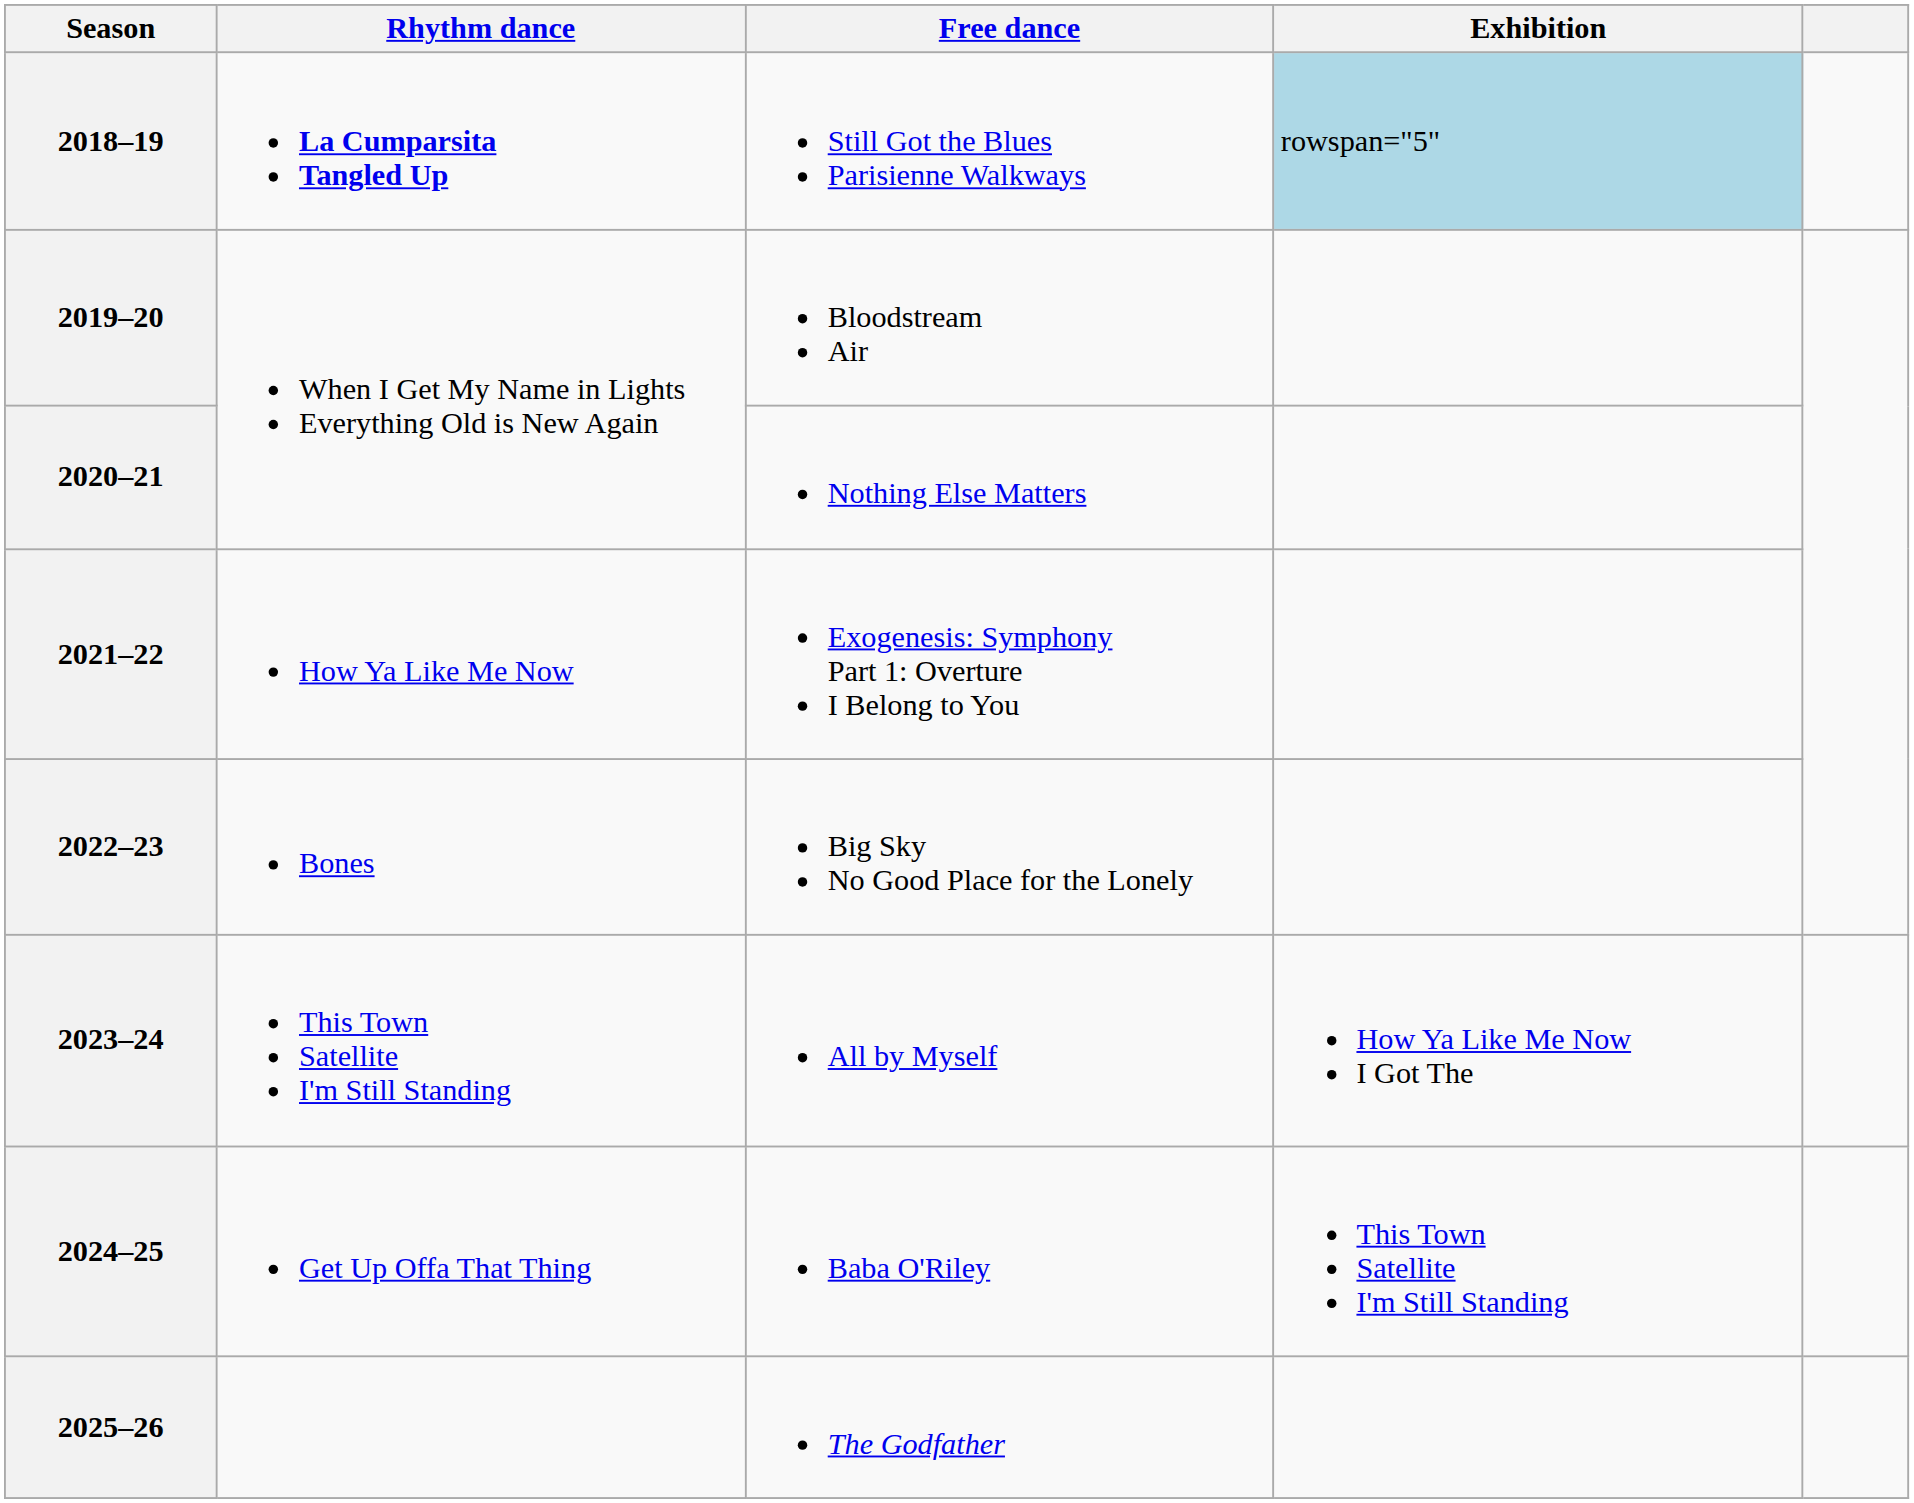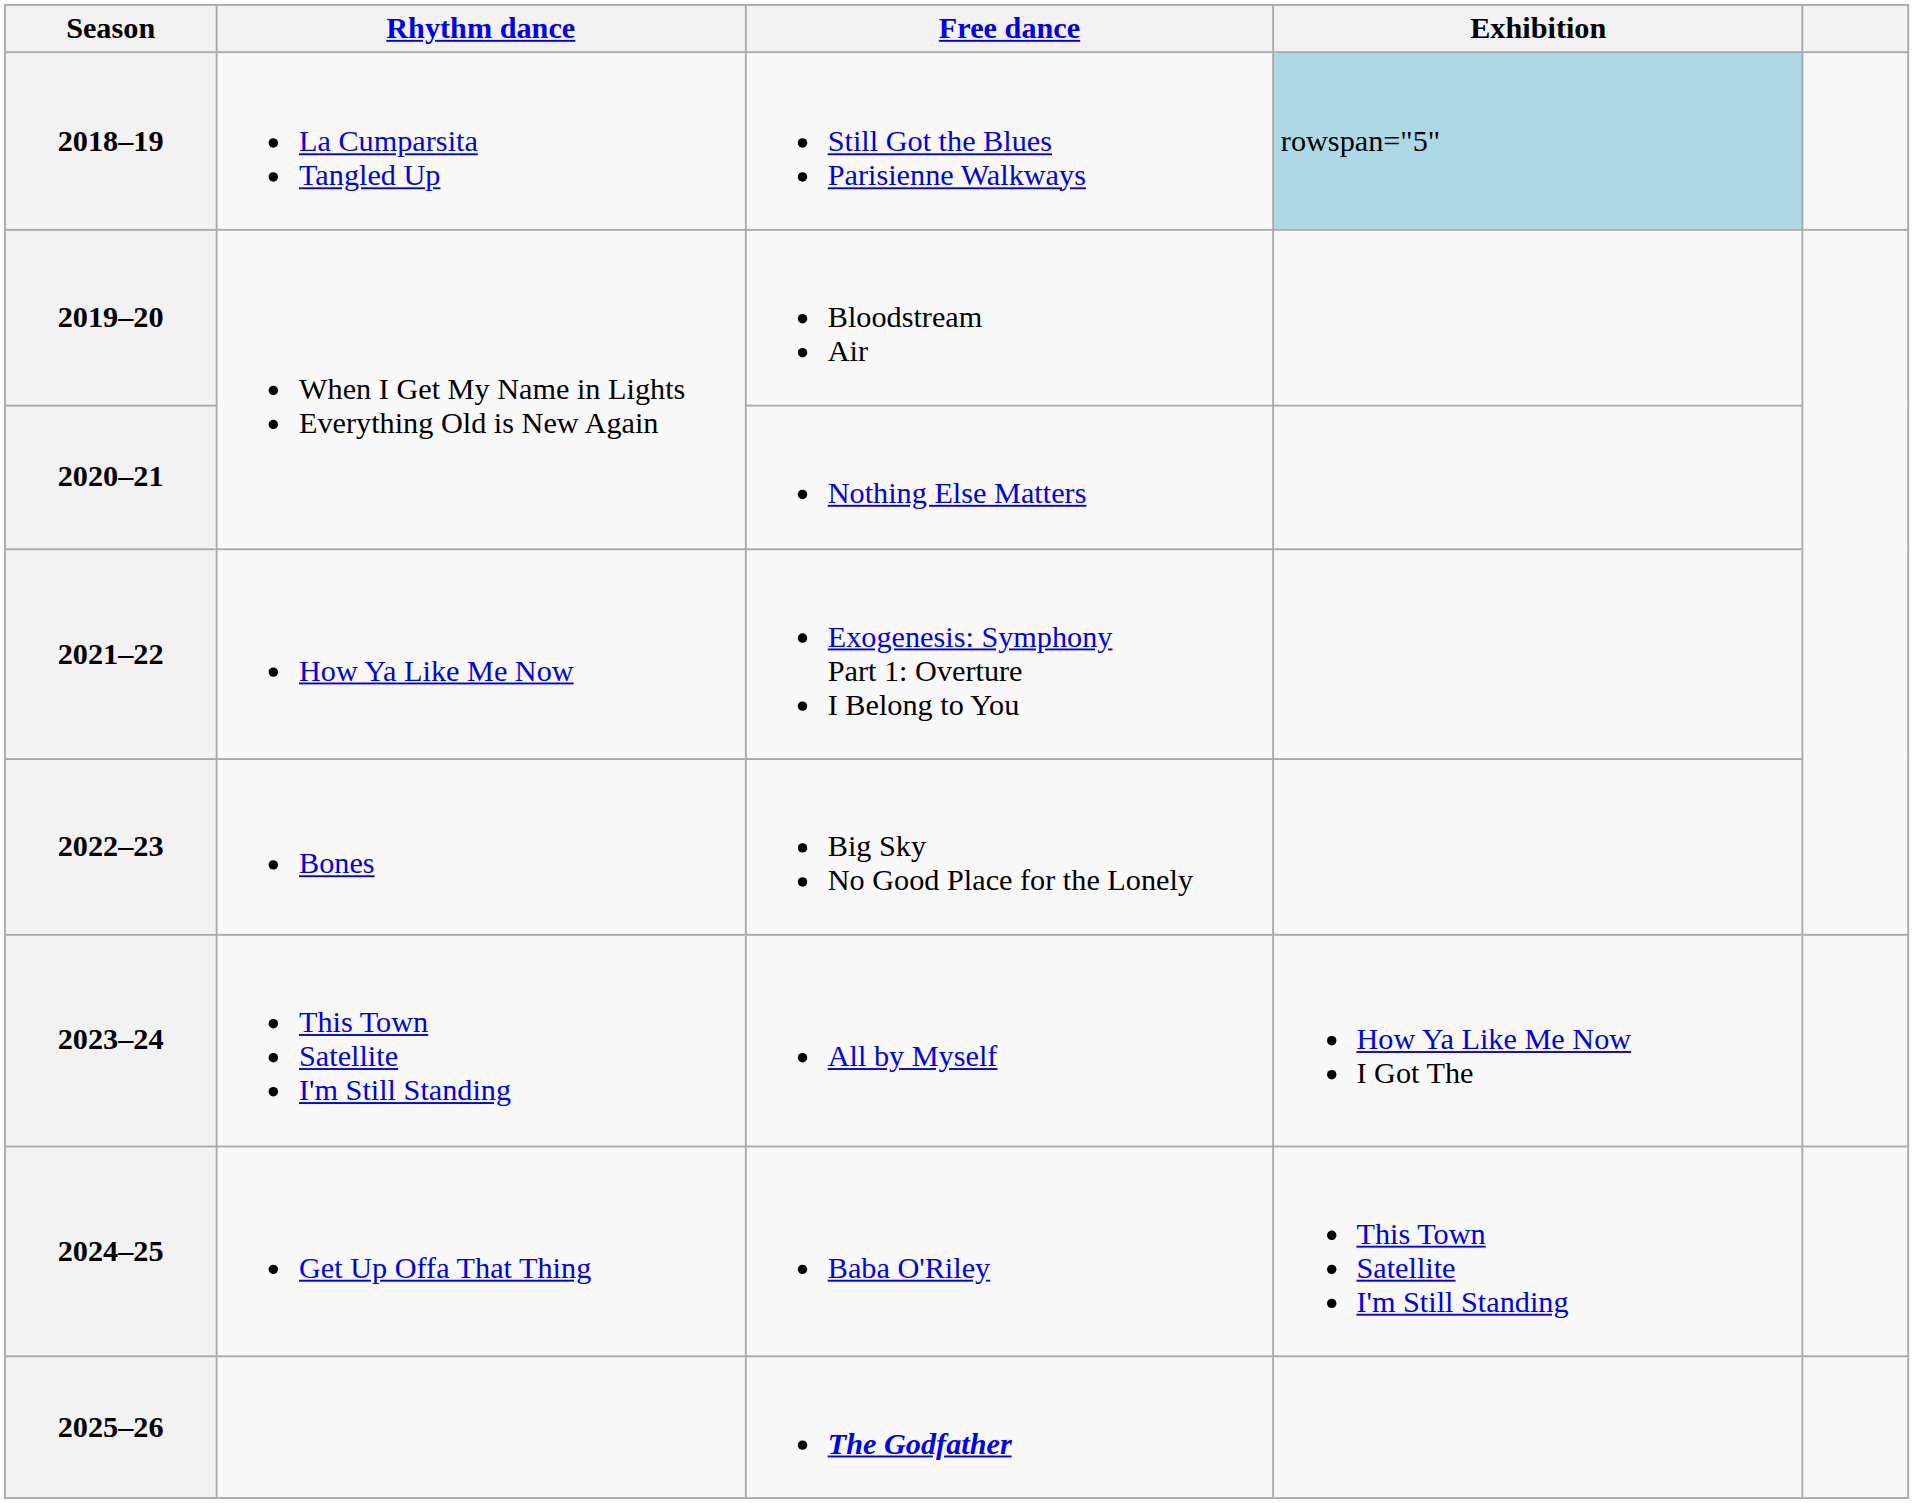(481, 158) bold -> (481, 158) normal
(1010, 1445) normal -> (1010, 1445) bold
